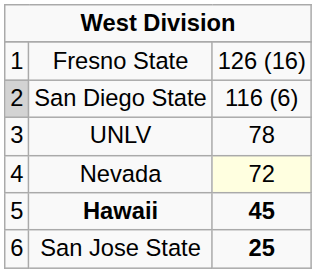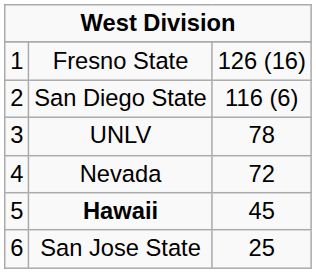(17, 98) lightgrey background -> (17, 98) no background
(262, 173) lightyellow background -> (262, 173) no background
(262, 211) bold -> (262, 211) normal
(262, 248) bold -> (262, 248) normal
